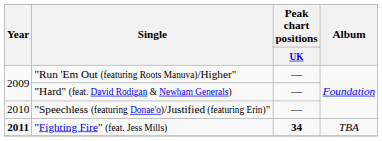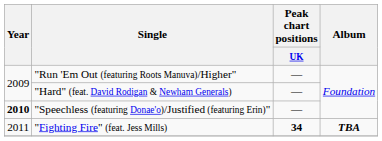(18, 109) normal -> (18, 109) bold
(18, 127) bold -> (18, 127) normal
(349, 127) normal -> (349, 127) bold
